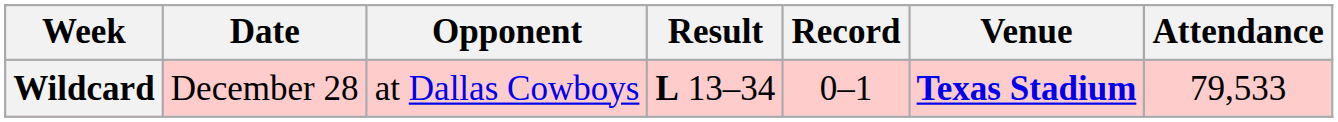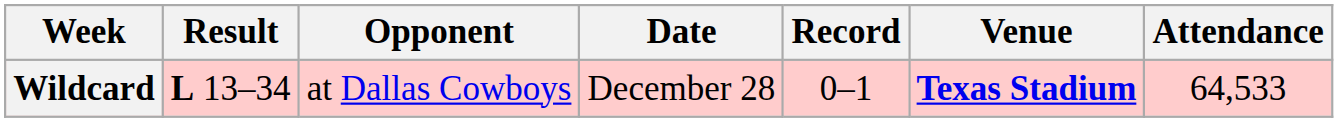columns swapped: (265, 32) <-> (715, 32)
(1238, 87) 79,533 -> (1238, 87) 64,533
